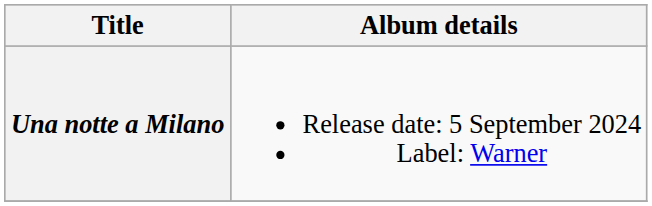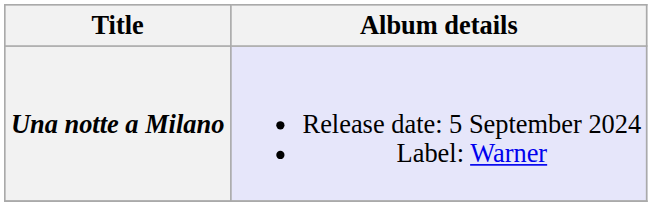(439, 139) no background -> (439, 139) lavender background
